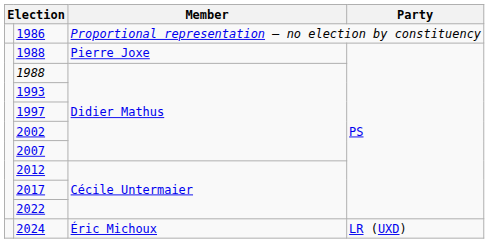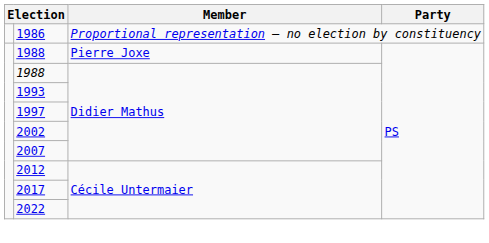- row: (31, 229)
